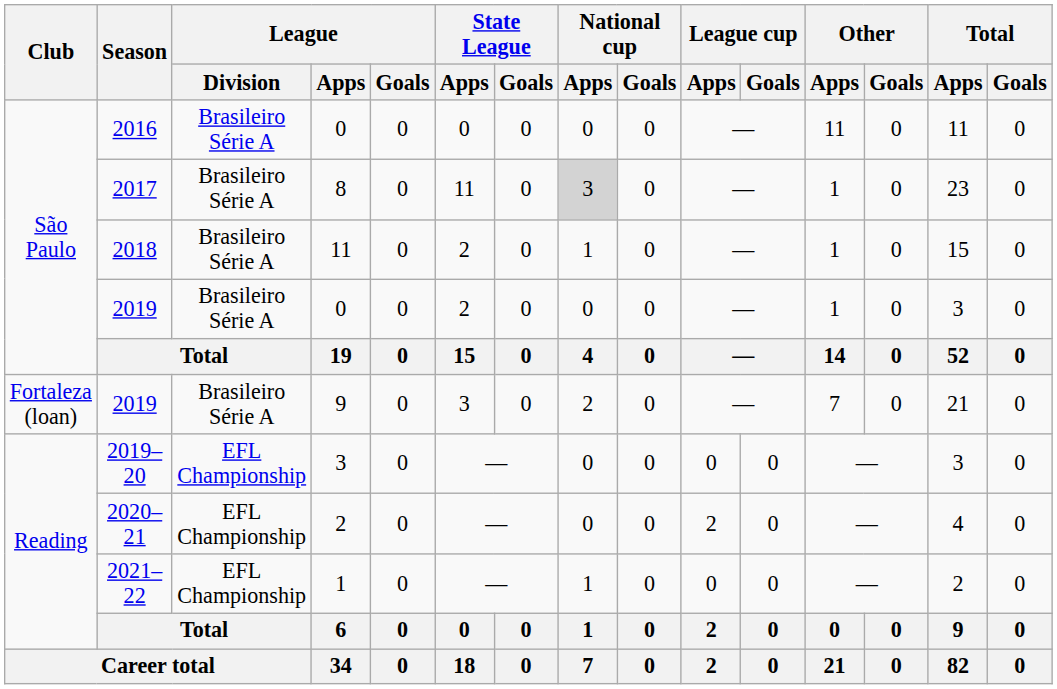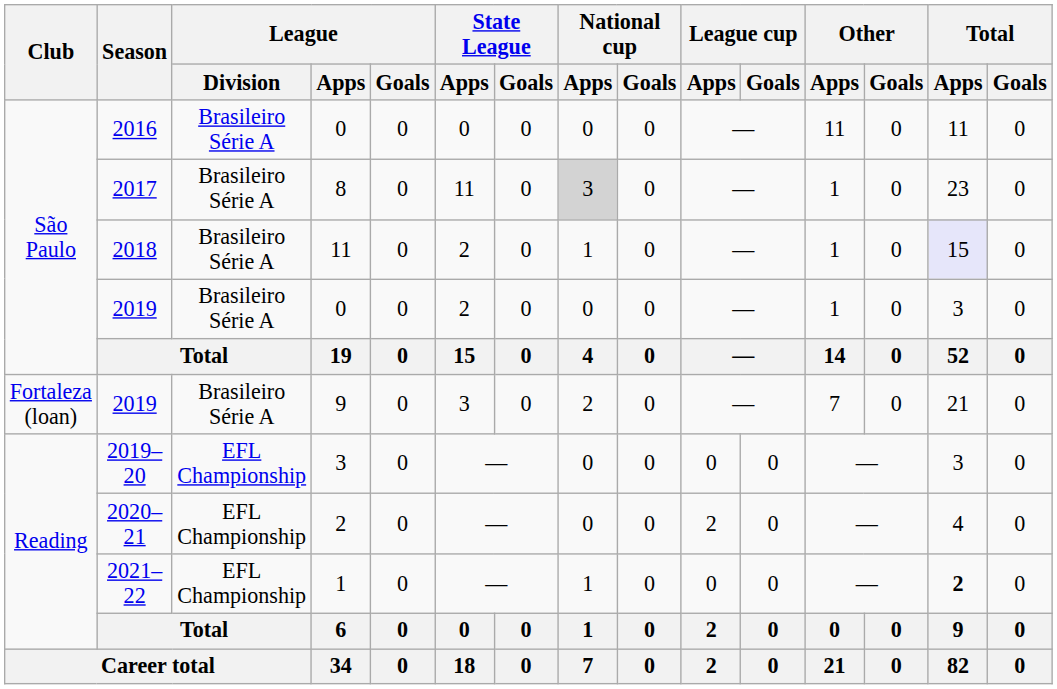(958, 249) no background -> (958, 249) lavender background
(958, 583) normal -> (958, 583) bold
